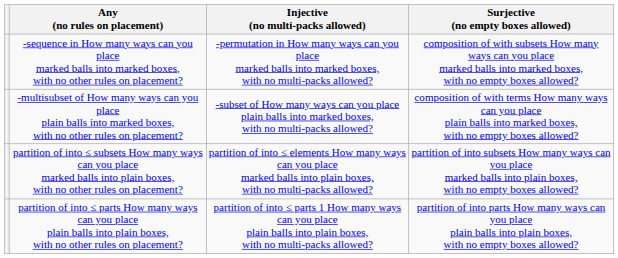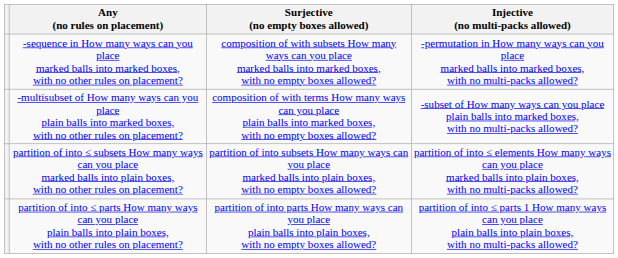columns swapped: (307, 19) <-> (511, 19)
